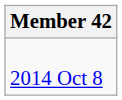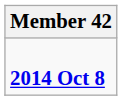(56, 78) normal -> (57, 78) bold
